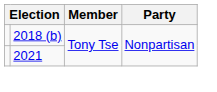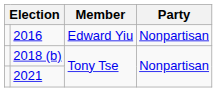+ row: (28, 35)
